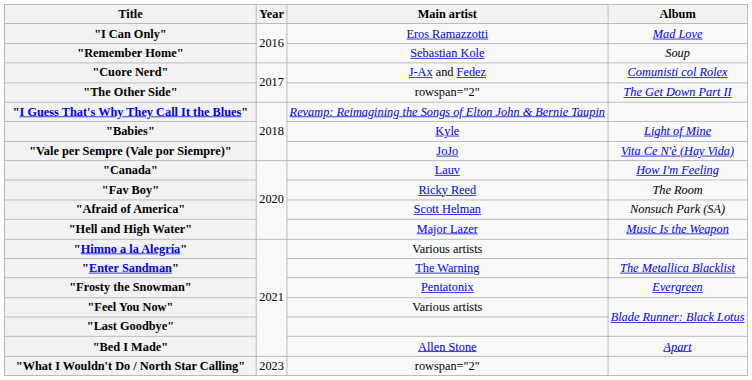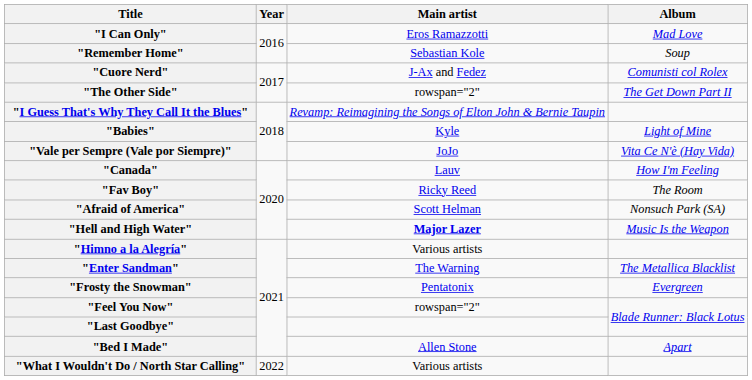(447, 229) normal -> (447, 229) bold
(447, 307) Various artists -> (447, 307) rowspan="2"
(272, 365) 2023 -> (272, 365) 2022
(447, 365) rowspan="2" -> (447, 365) Various artists
